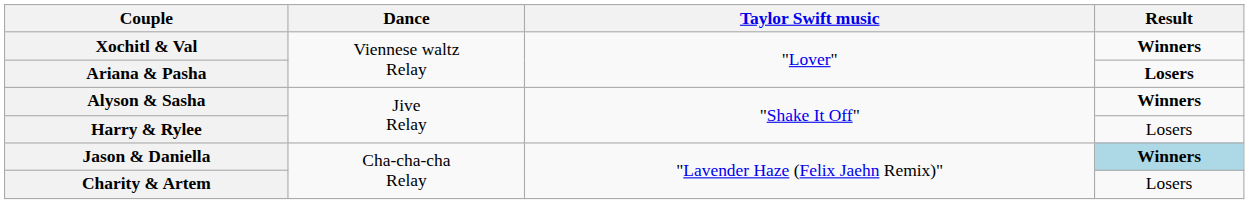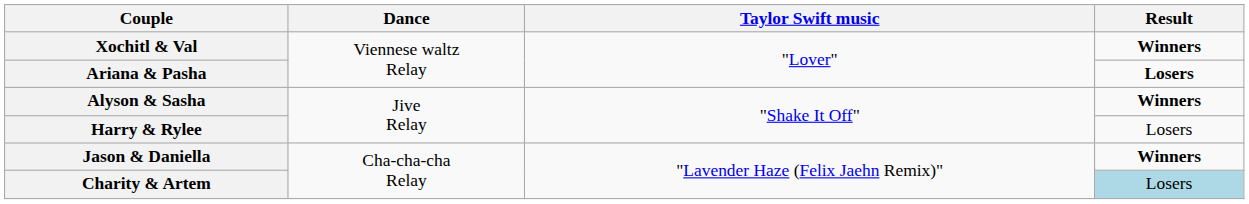(1169, 156) lightblue background -> (1169, 156) no background
(1169, 184) no background -> (1169, 184) lightblue background
